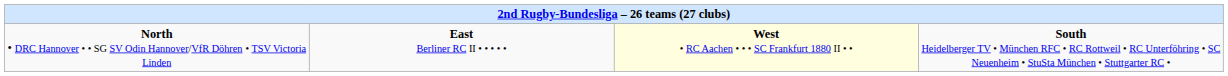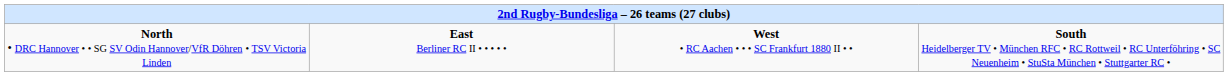(766, 40) lightyellow background -> (766, 40) no background
